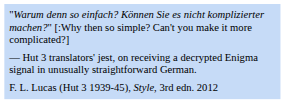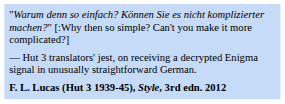(114, 88) normal -> (118, 88) bold
